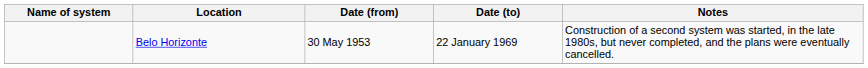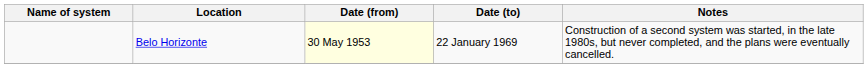(339, 42) no background -> (339, 42) lightyellow background
